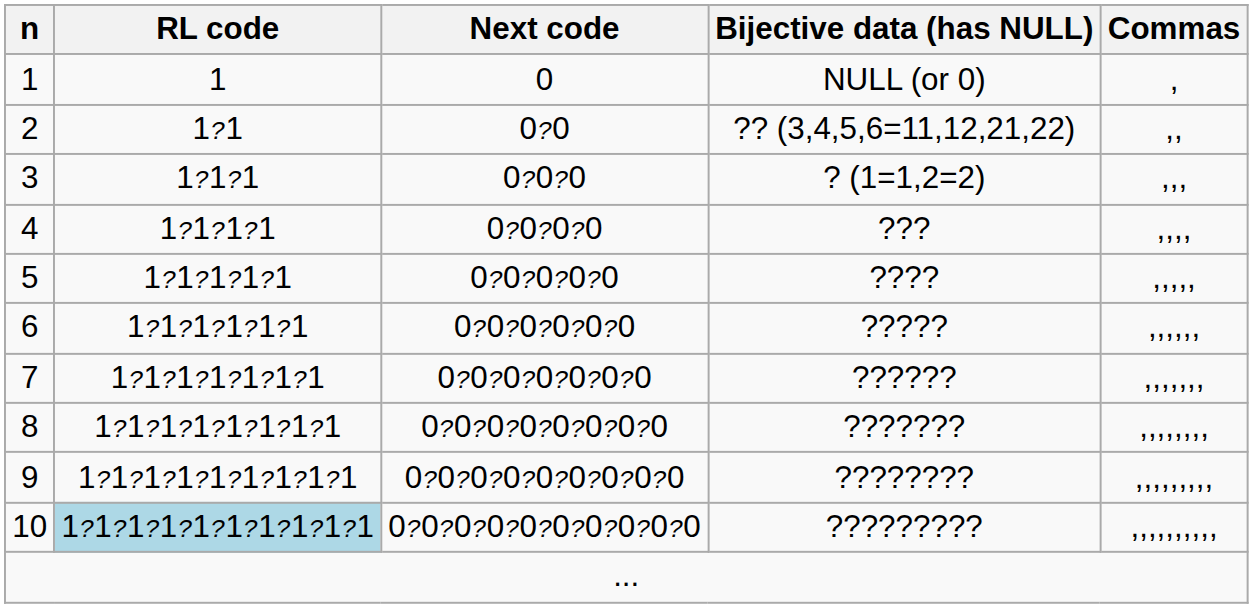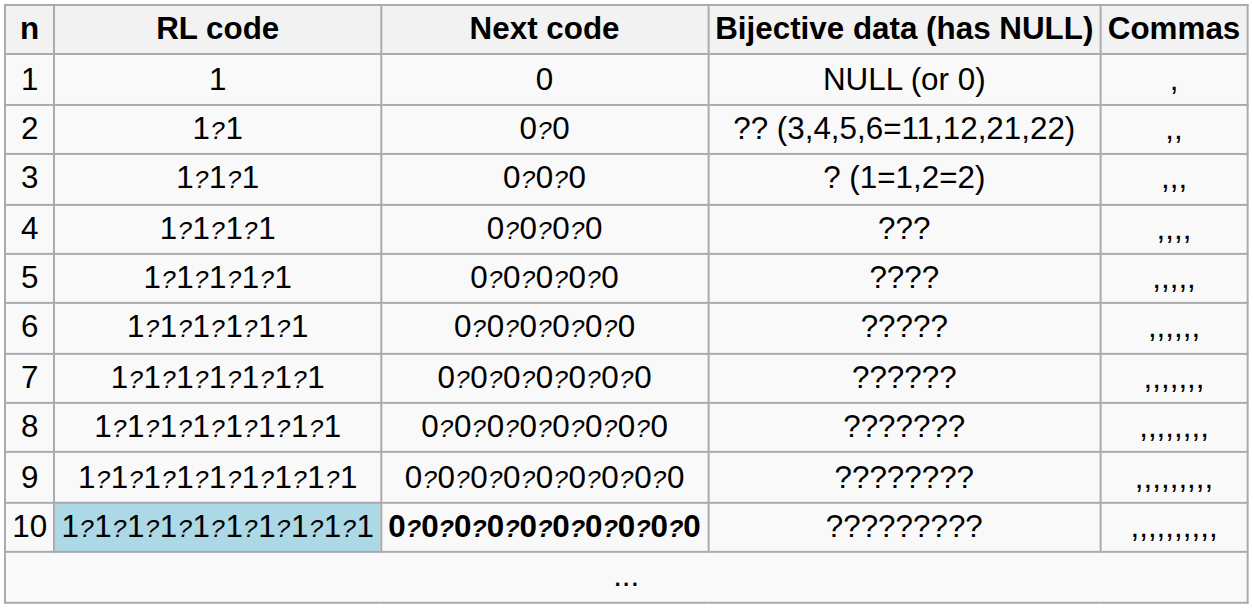(545, 527) normal -> (545, 527) bold
